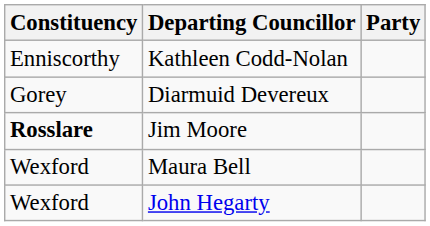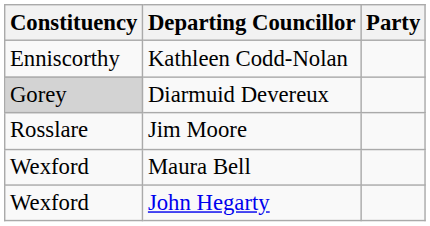(38, 94) no background -> (38, 94) lightgrey background
(51, 130) bold -> (49, 130) normal
